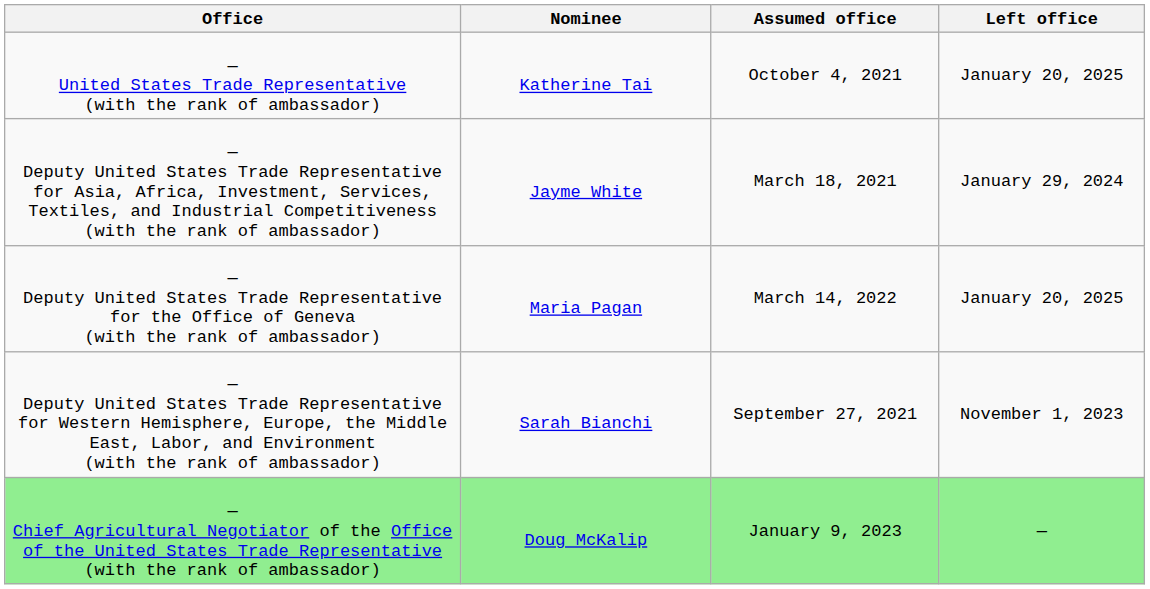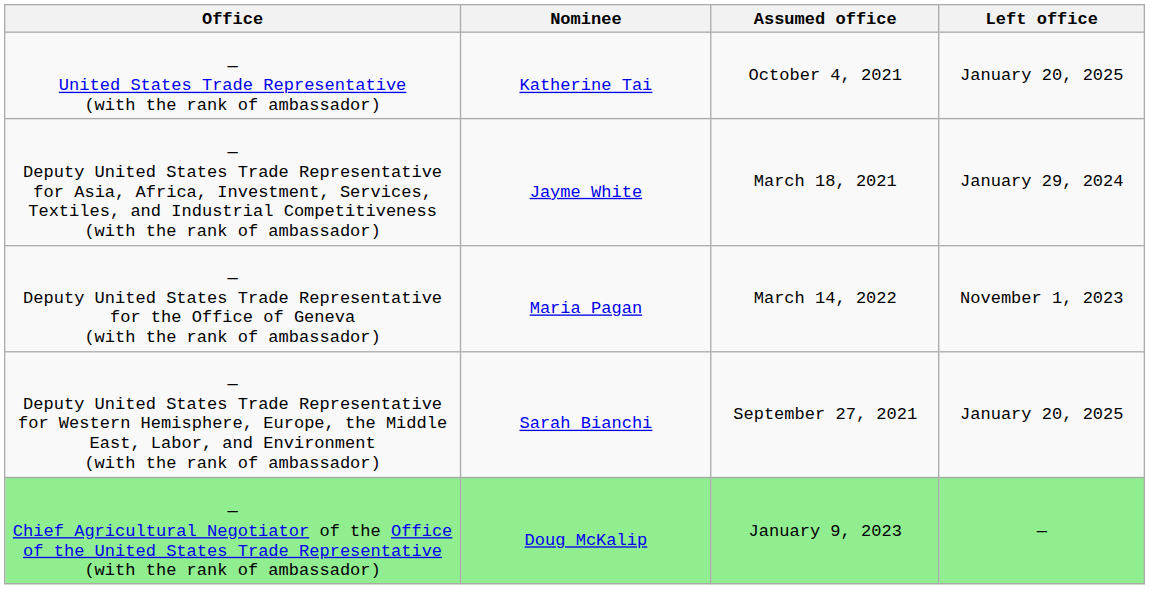(1042, 298) January 20, 2025 -> (1042, 298) November 1, 2023
(1042, 414) November 1, 2023 -> (1042, 414) January 20, 2025
